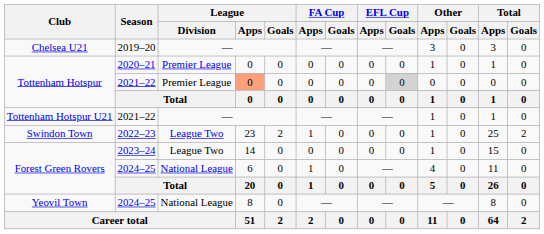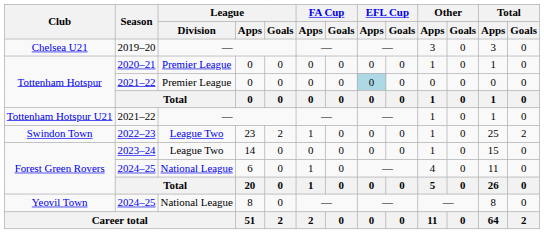(250, 82) lightsalmon background -> (250, 82) no background
(372, 82) no background -> (372, 82) lightblue background
(402, 82) lightgrey background -> (402, 82) no background
